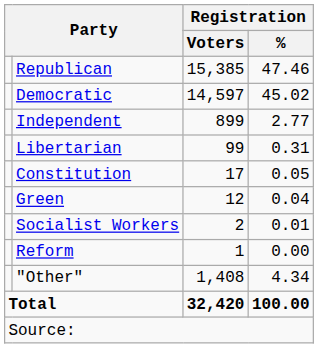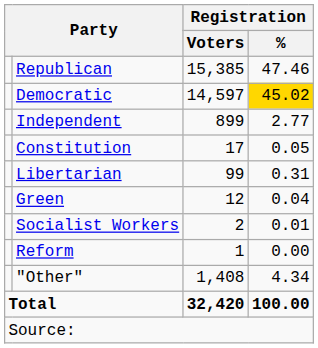(286, 96) no background -> (286, 96) gold background
rows swapped: (69, 148) <-> (74, 174)
